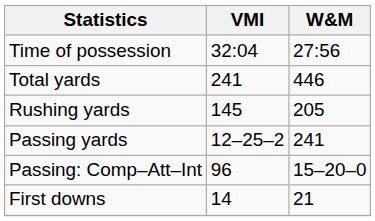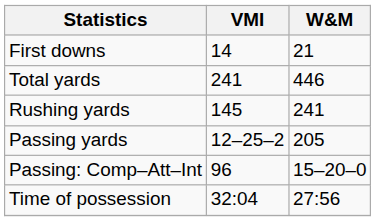rows swapped: (57, 200) <-> (90, 50)
(309, 110) 205 -> (309, 110) 241
(309, 140) 241 -> (309, 140) 205
